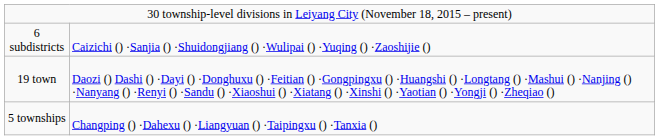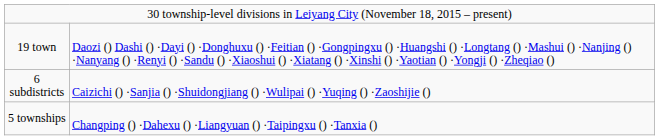rows swapped: (37, 39) <-> (37, 79)
